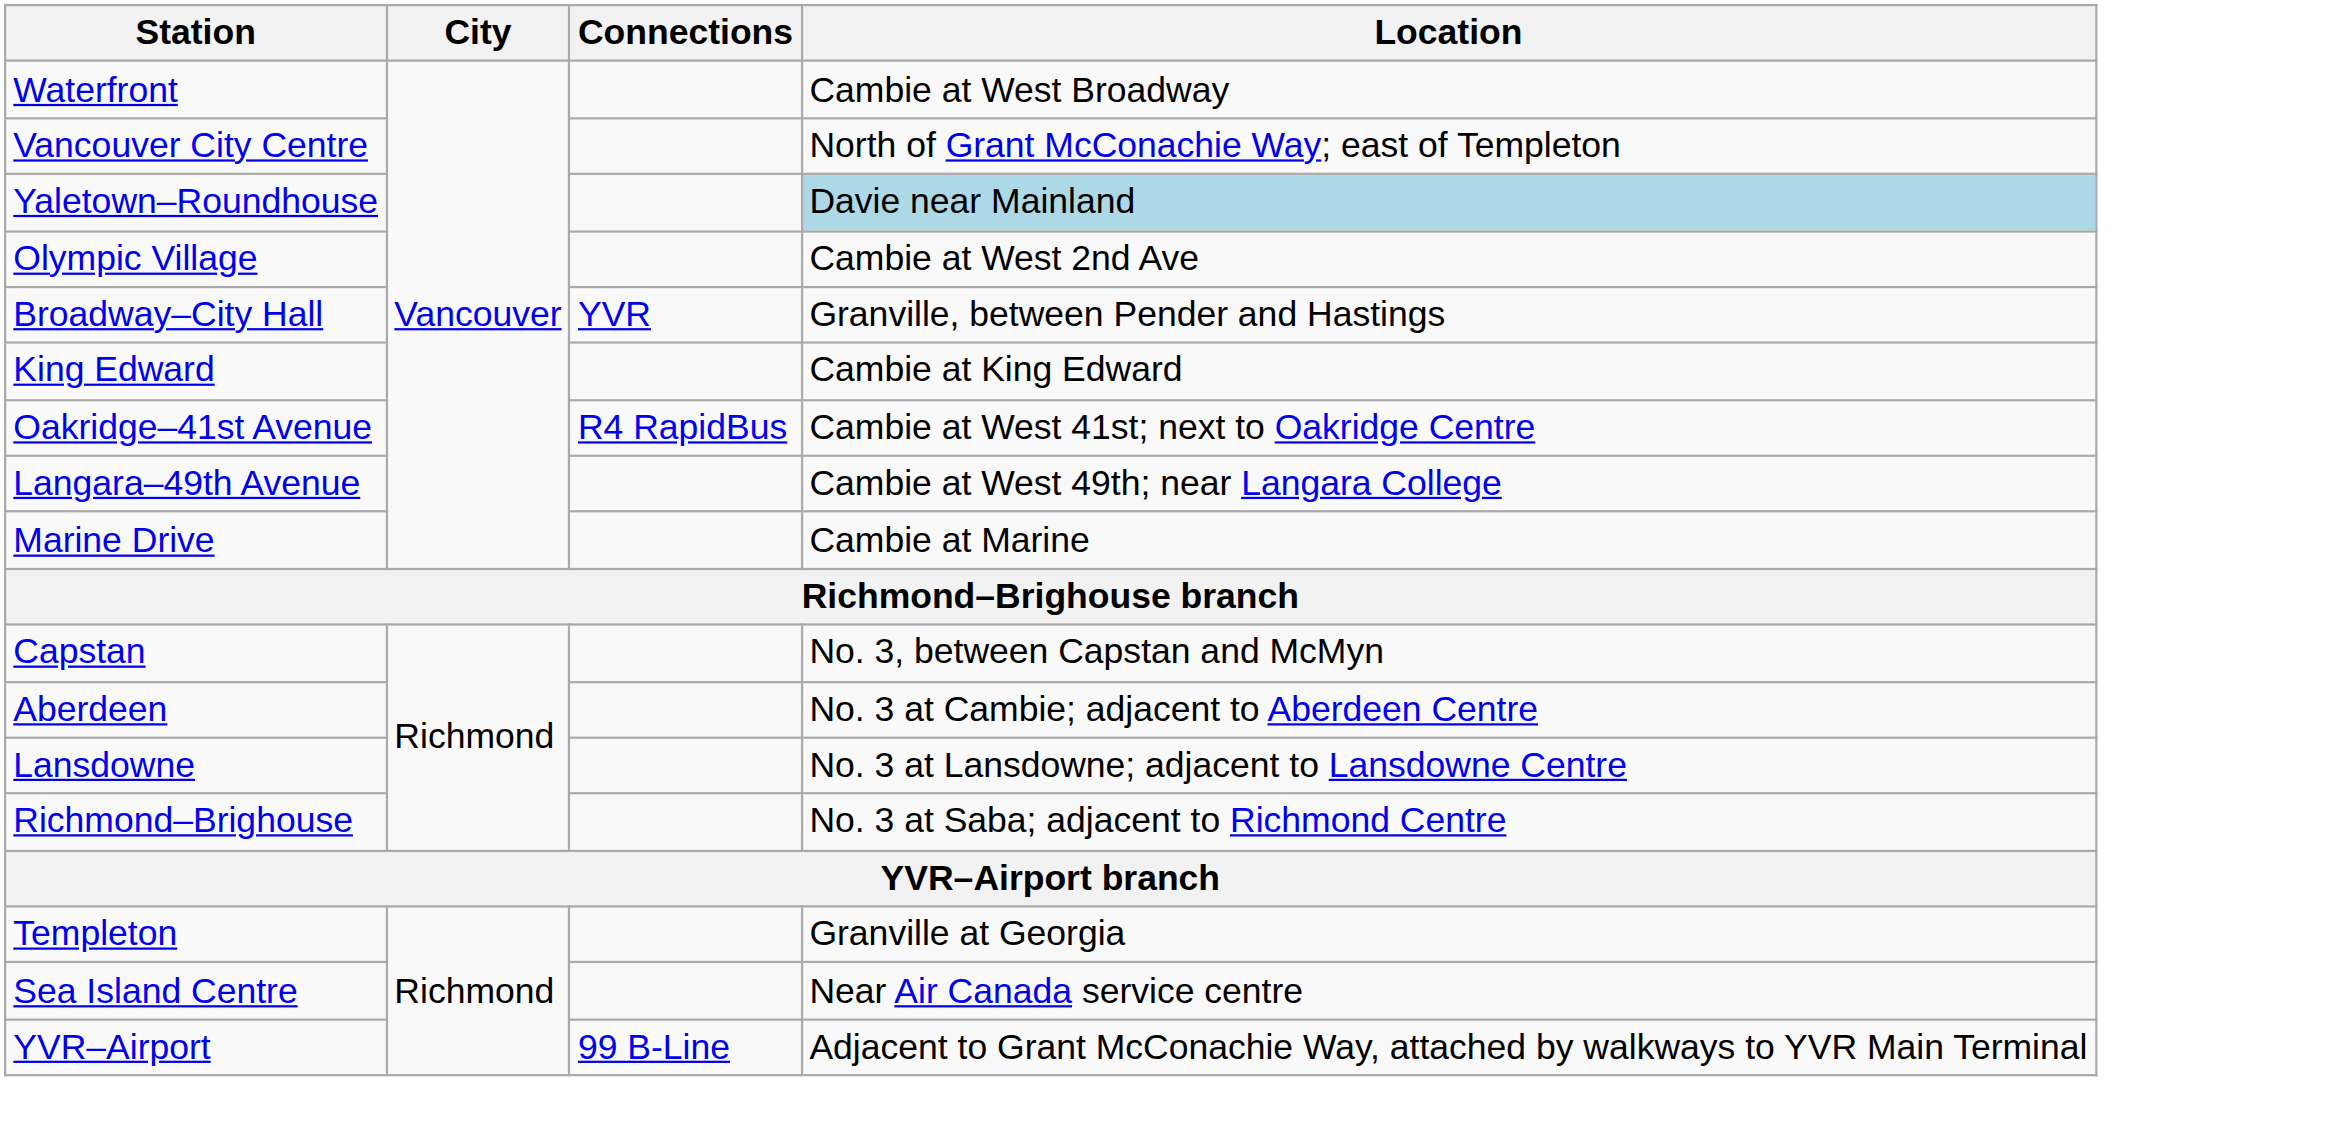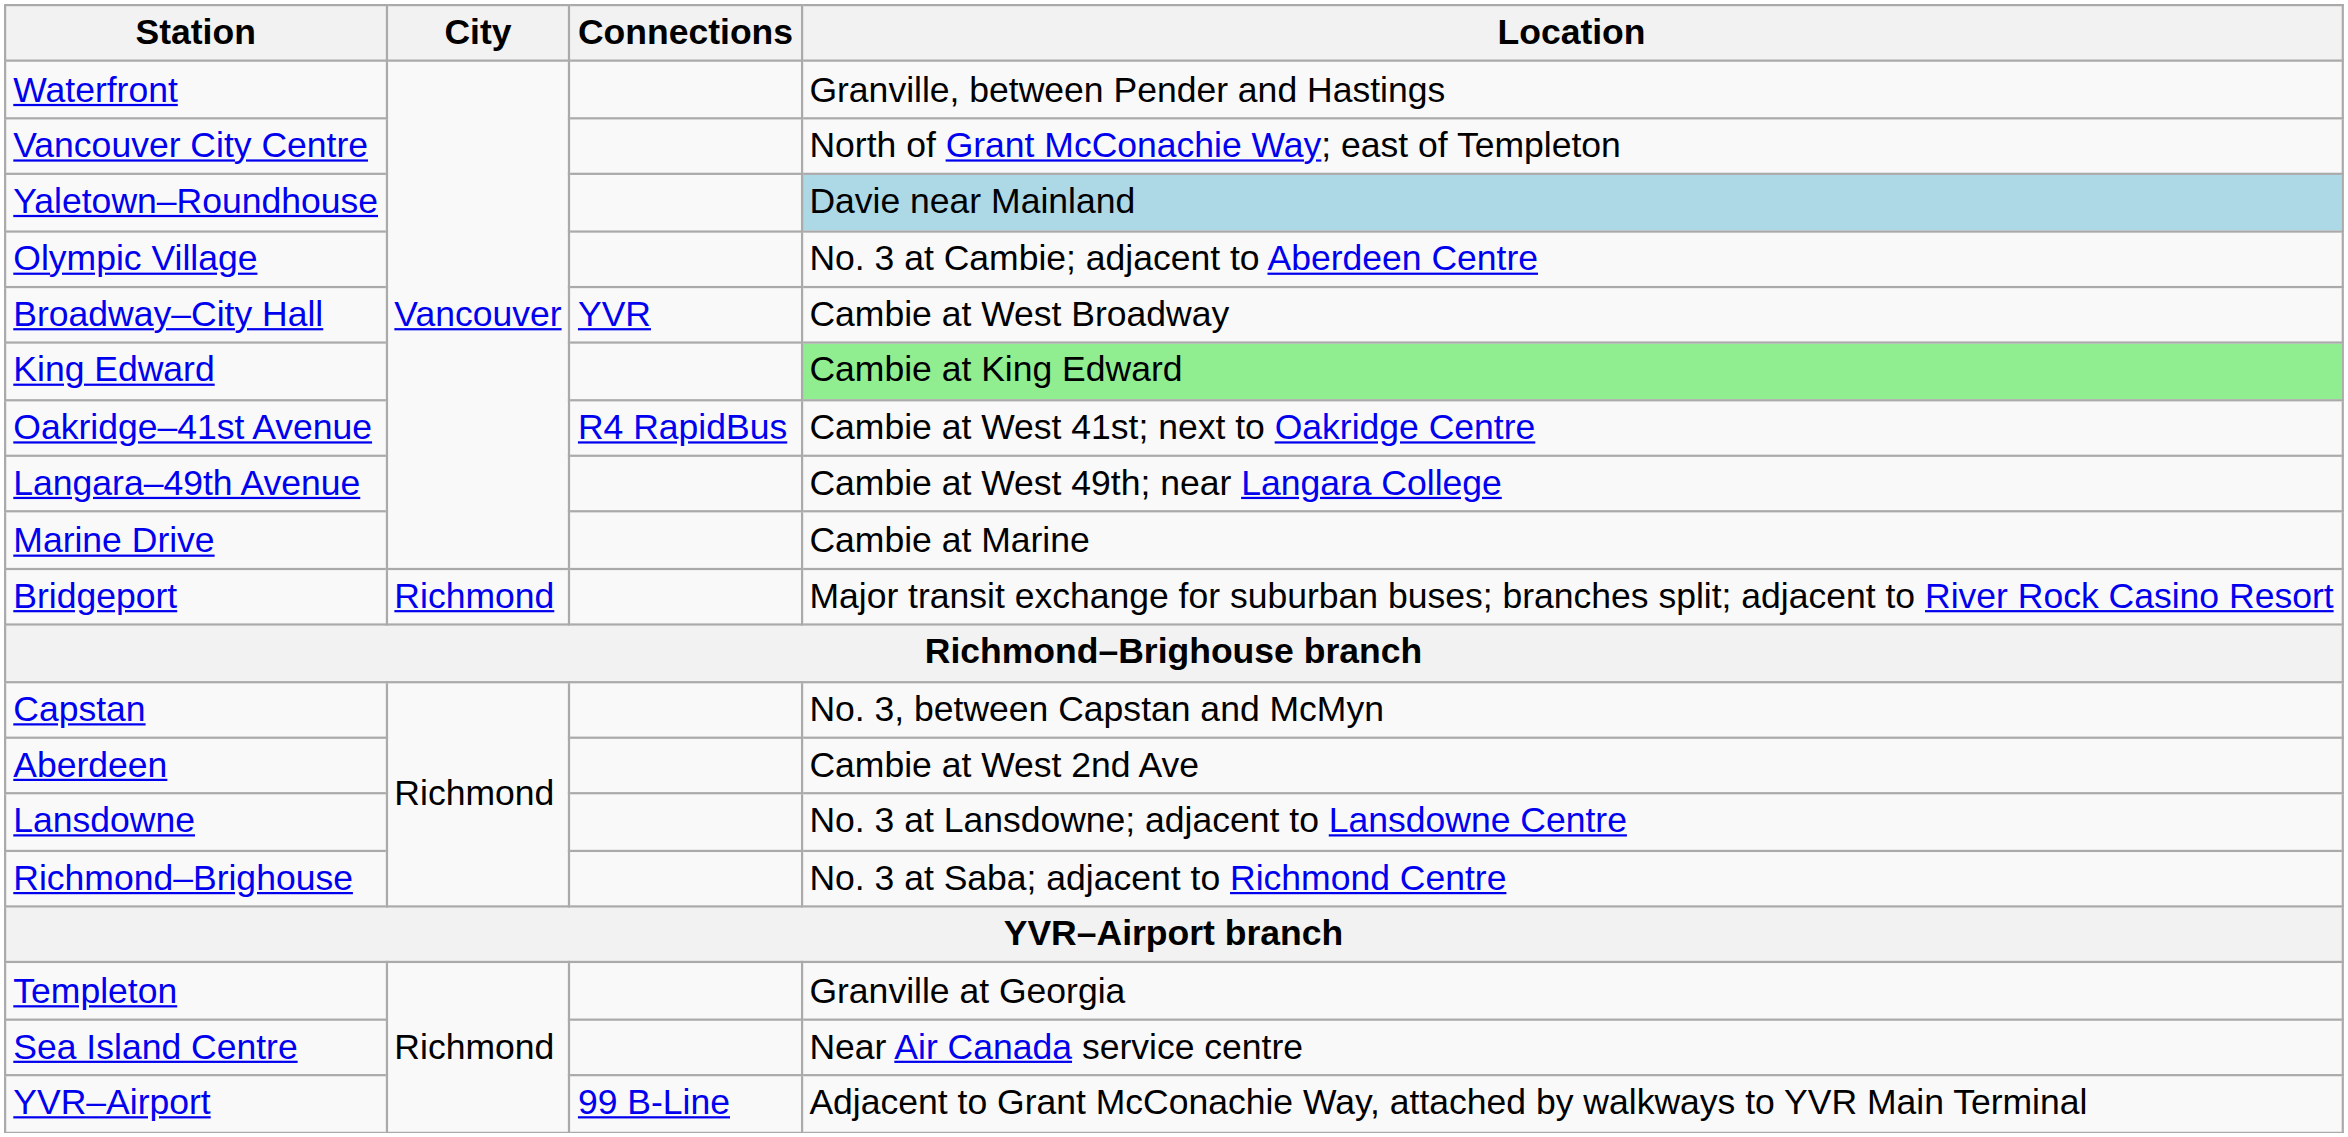(1019, 88) Cambie at West Broadway -> (1127, 88) Granville, between Pender and Hastings
(1004, 257) Cambie at West 2nd Ave -> (1174, 257) No. 3 at Cambie; adjacent to Aberdeen Centre
(1127, 314) Granville, between Pender and Hastings -> (1019, 314) Cambie at West Broadway
(996, 370) no background -> (996, 370) lightgreen background
+ row: (95, 595)
(1174, 708) No. 3 at Cambie; adjacent to Aberdeen Centre -> (1004, 764) Cambie at West 2nd Ave
